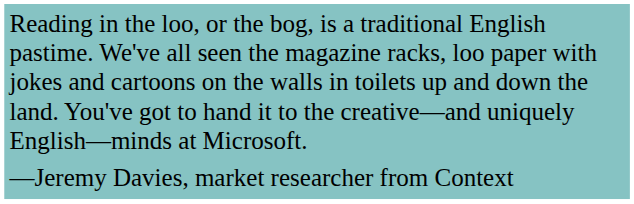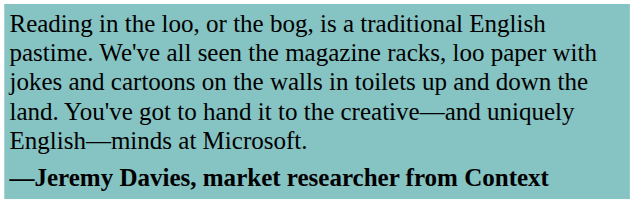(262, 178) normal -> (279, 178) bold
